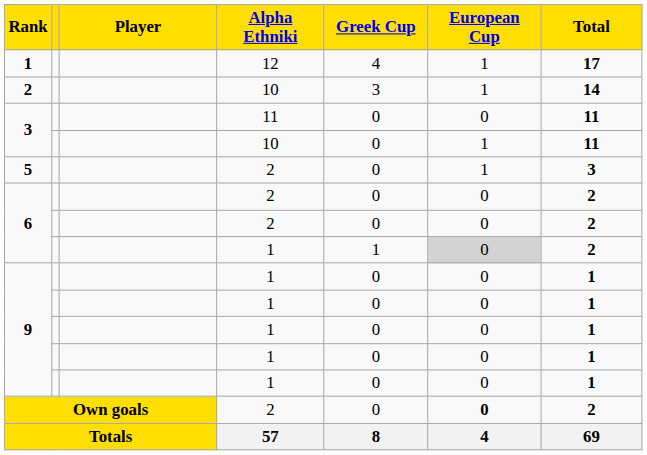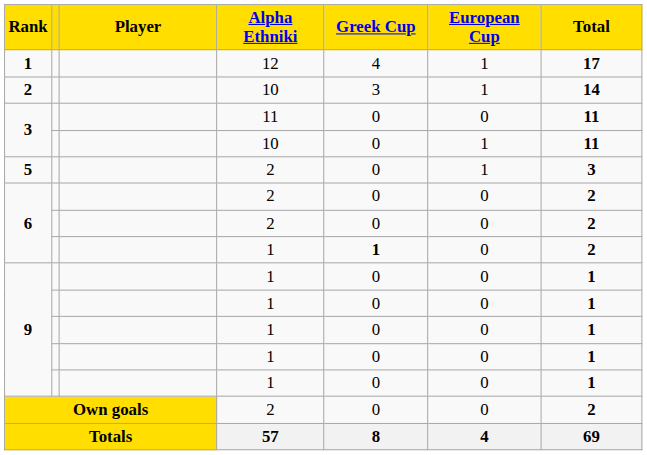(376, 249) normal -> (376, 249) bold
(484, 249) lightgrey background -> (484, 249) no background
(484, 409) bold -> (484, 409) normal
